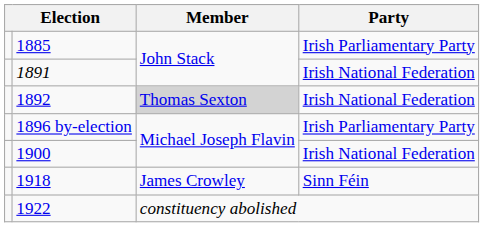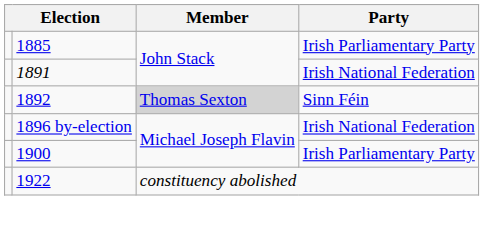(389, 99) Irish National Federation -> (336, 99) Sinn Féin
(389, 126) Irish Parliamentary Party -> (389, 126) Irish National Federation
(389, 153) Irish National Federation -> (389, 153) Irish Parliamentary Party
- row: (33, 180)
